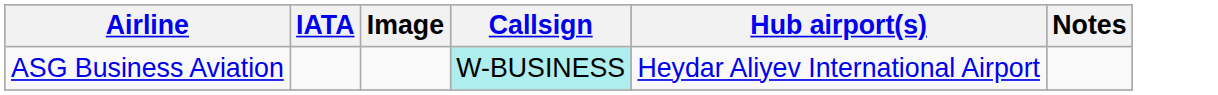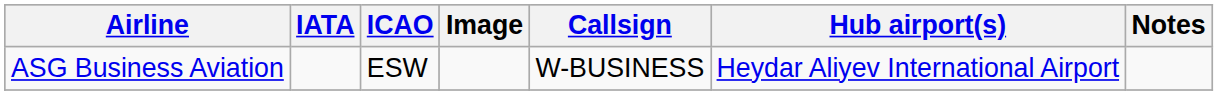+ column: (400, 25)
(541, 68) paleturquoise background -> (620, 68) no background
